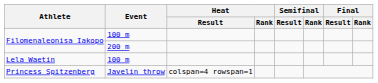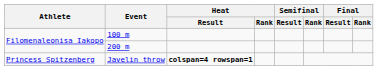- row: (30, 59)
(211, 71) normal -> (211, 59) bold
